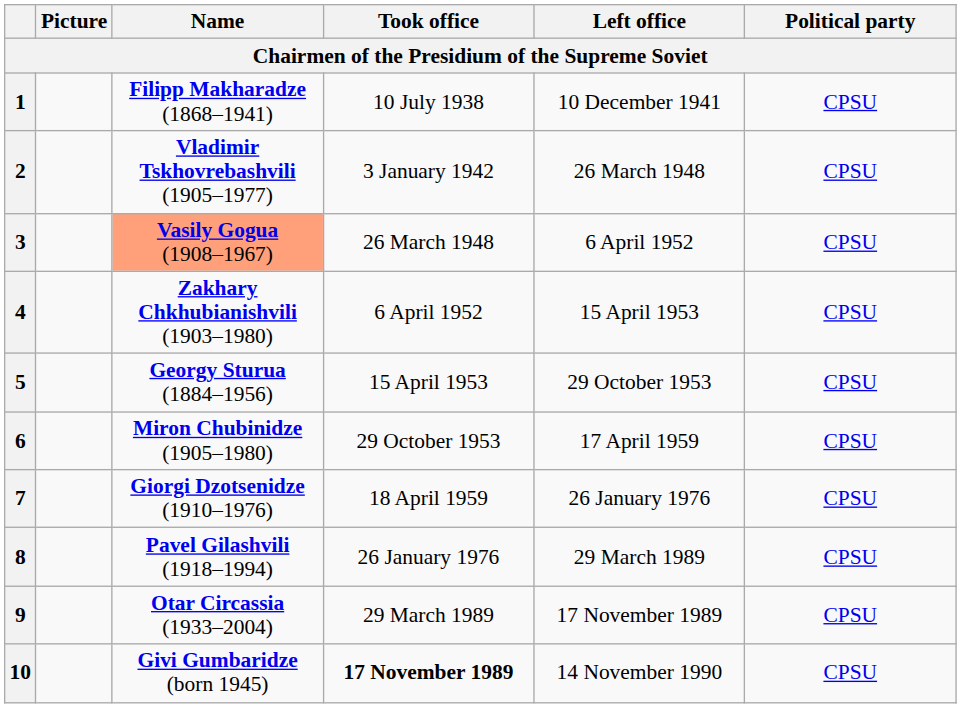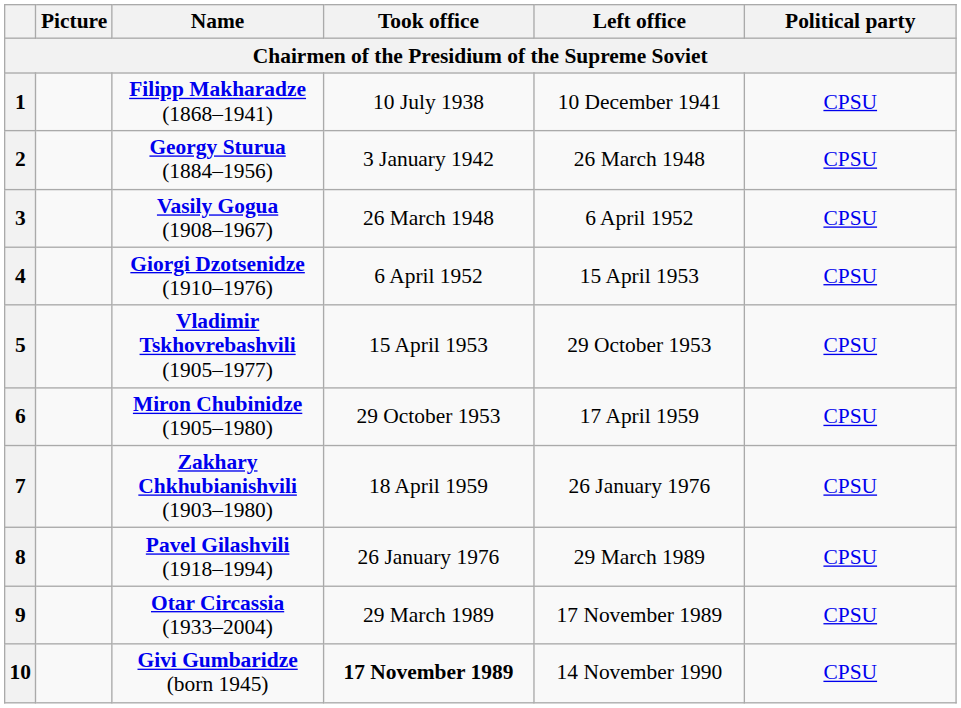(218, 171) Vladimir Tskhovrebashvili (1905–1977) -> (218, 159) Georgy Sturua (1884–1956)
(218, 241) lightsalmon background -> (218, 217) no background
(218, 312) Zakhary Chkhubianishvili (1903–1980) -> (218, 275) Giorgi Dzotsenidze (1910–1976)
(218, 382) Georgy Sturua (1884–1956) -> (218, 346) Vladimir Tskhovrebashvili (1905–1977)
(218, 498) Giorgi Dzotsenidze (1910–1976) -> (218, 486) Zakhary Chkhubianishvili (1903–1980)
